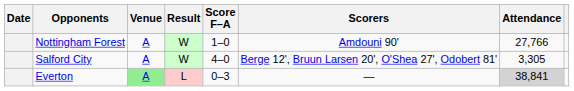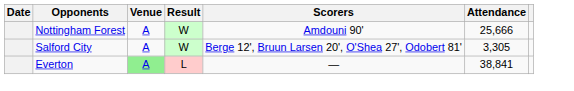- column: (220, 19)
(532, 42) 27,766 -> (497, 30) 25,666
(532, 77) lightgrey background -> (497, 64) no background
